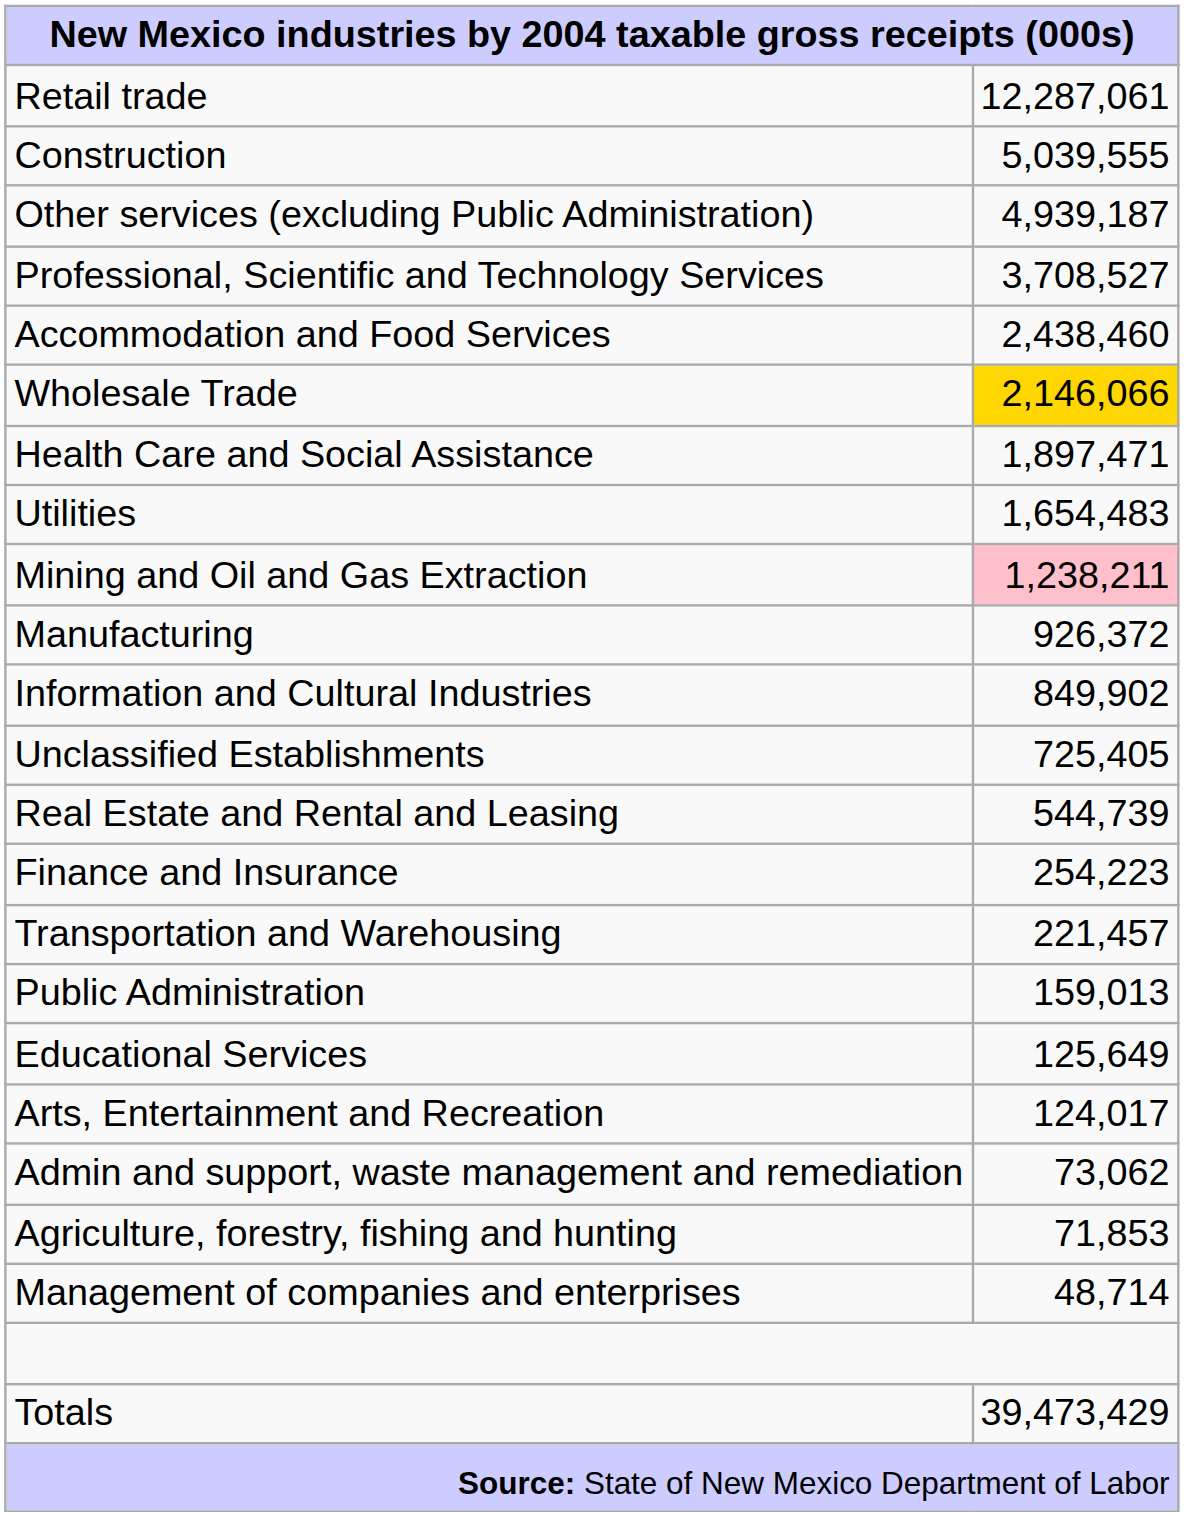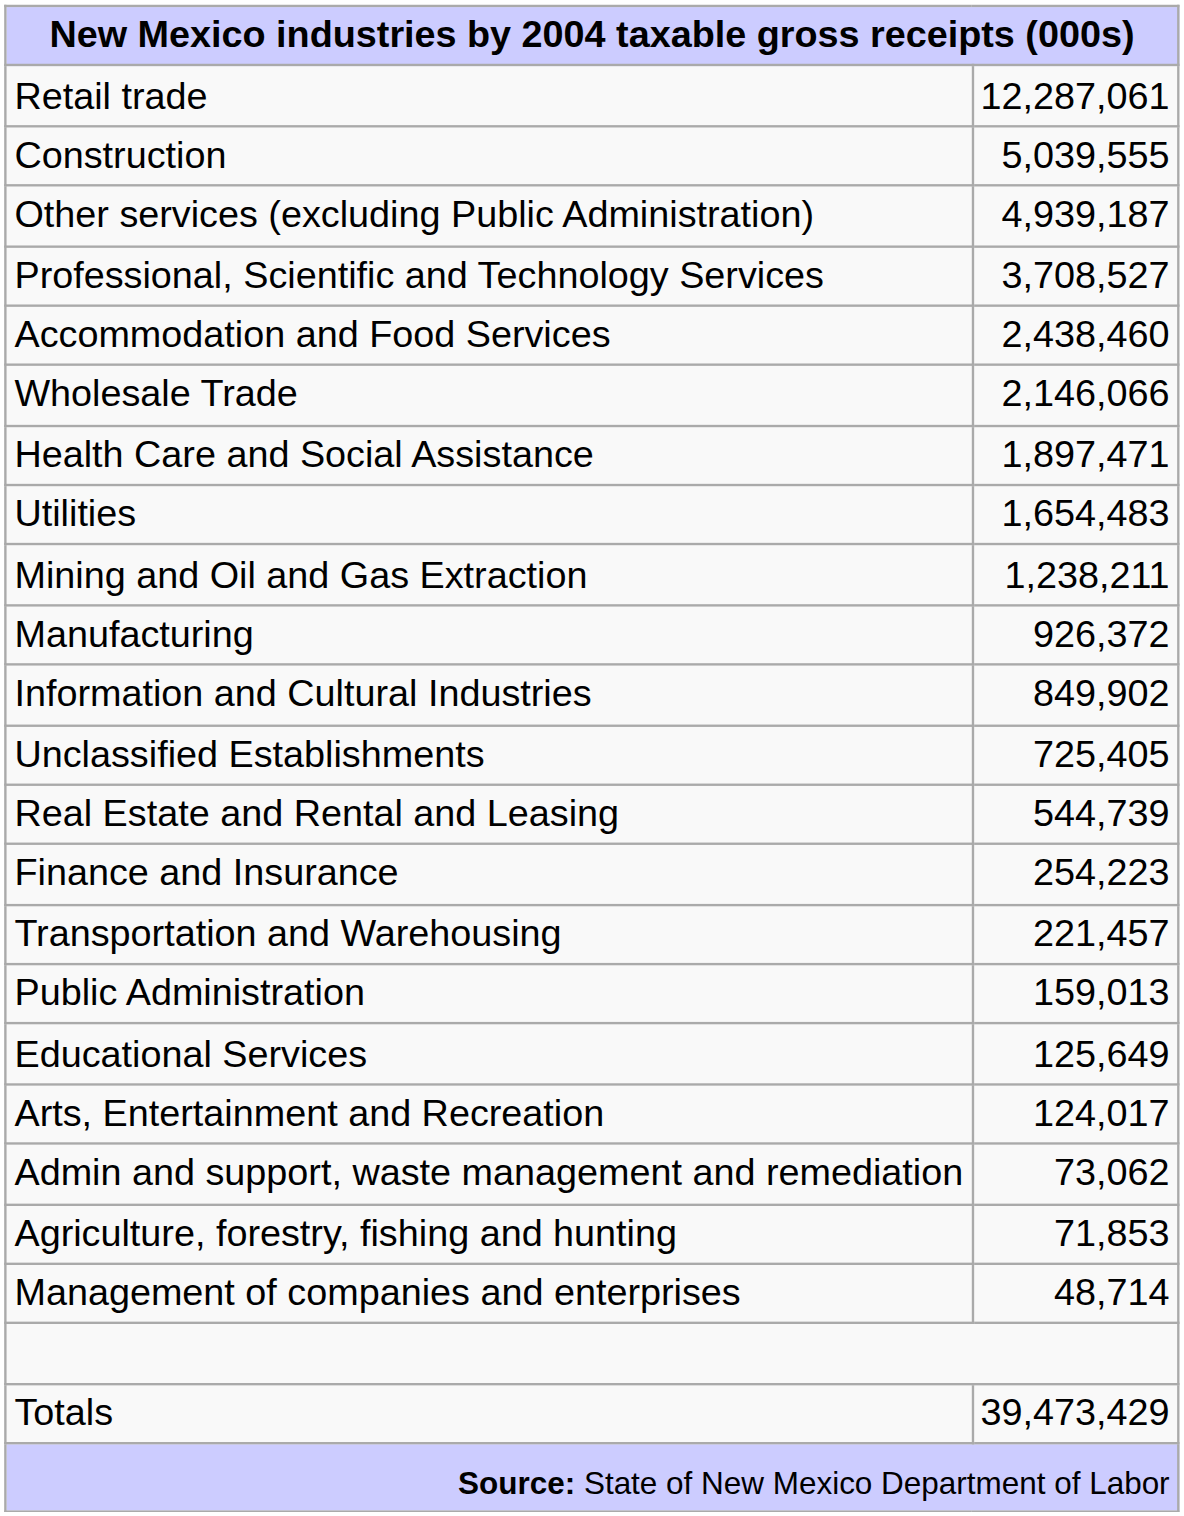(1086, 394) gold background -> (1086, 394) no background
(1087, 574) pink background -> (1087, 574) no background
